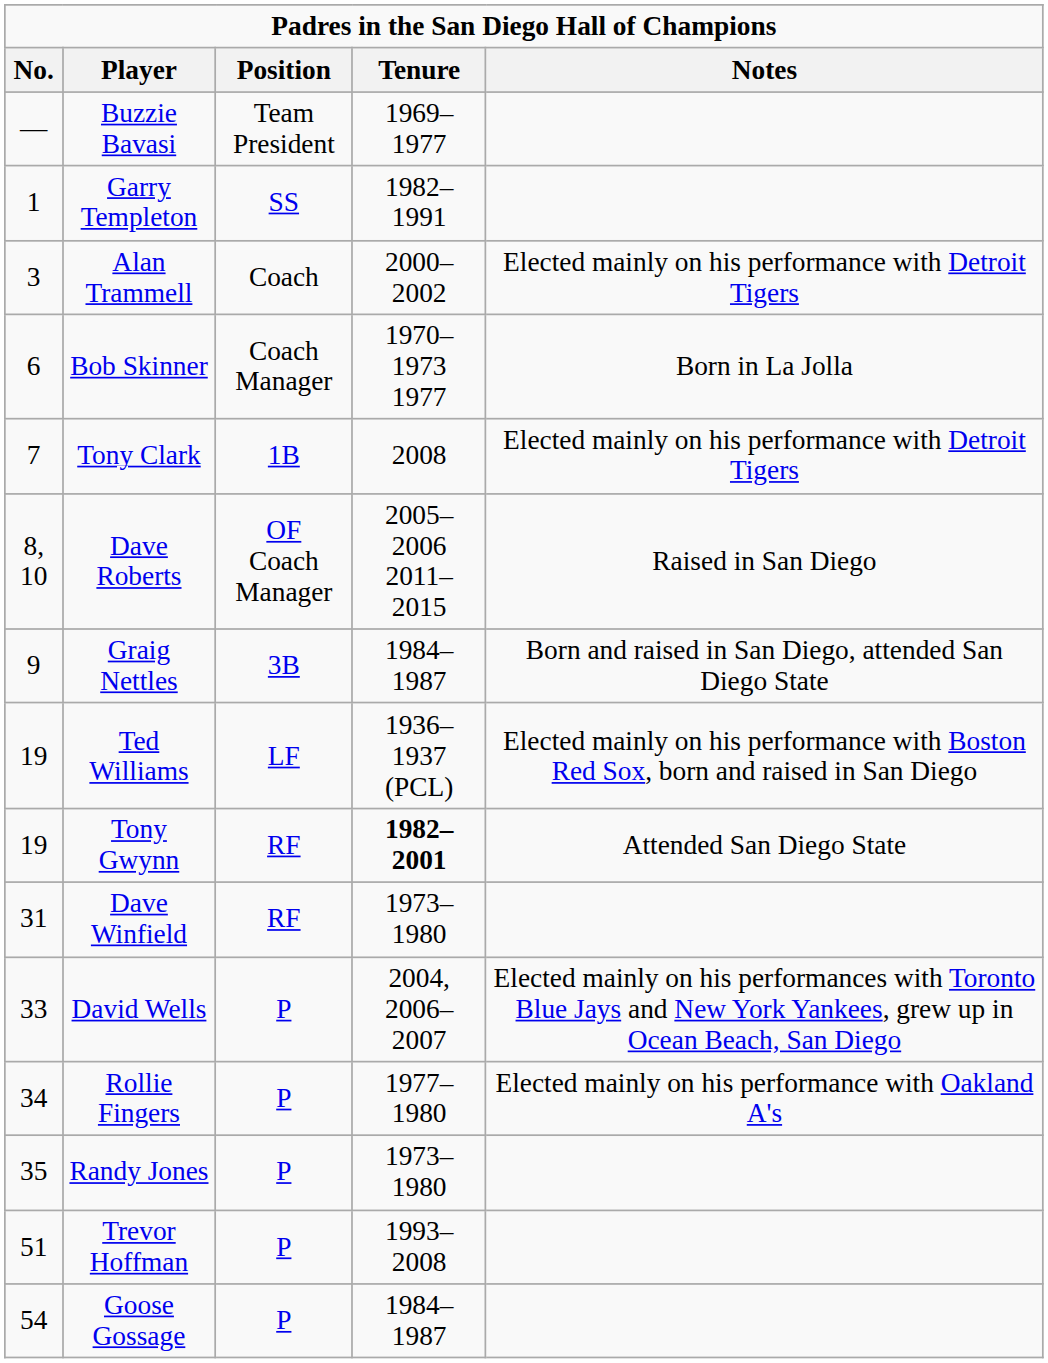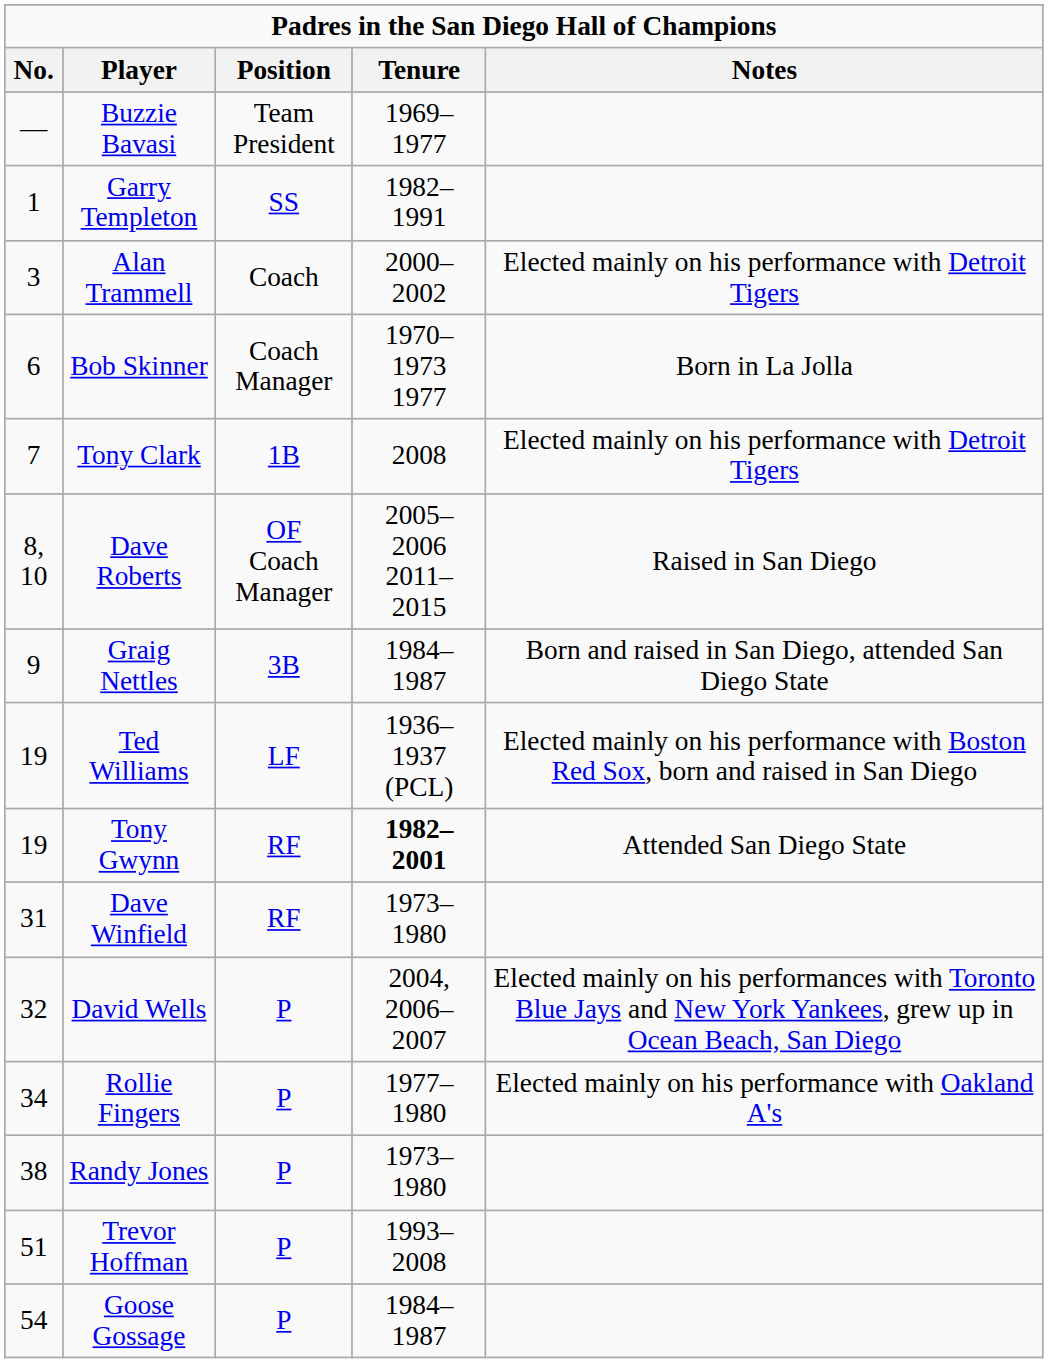(34, 1008) 33 -> (34, 1008) 32
(34, 1172) 35 -> (34, 1172) 38
